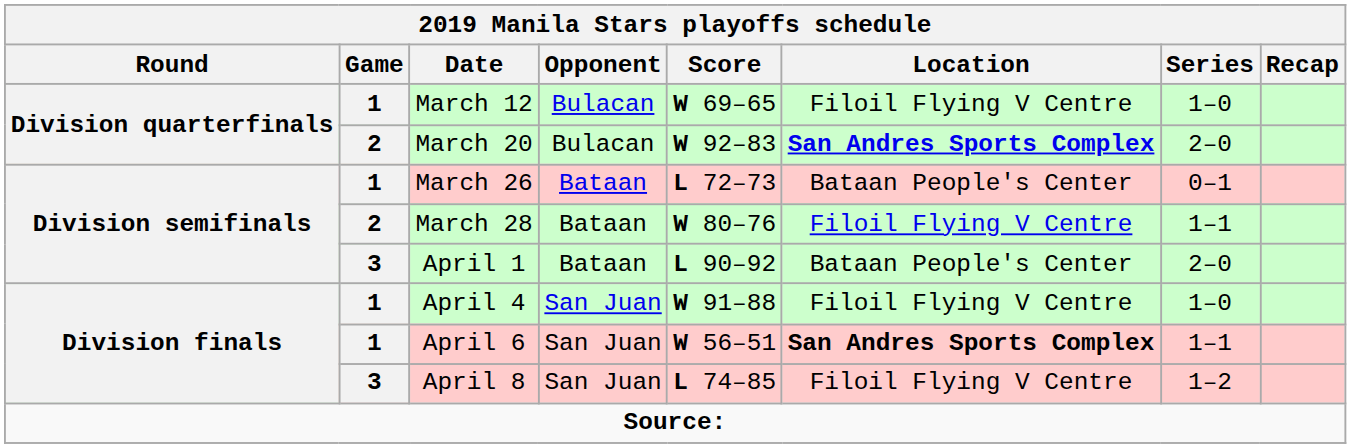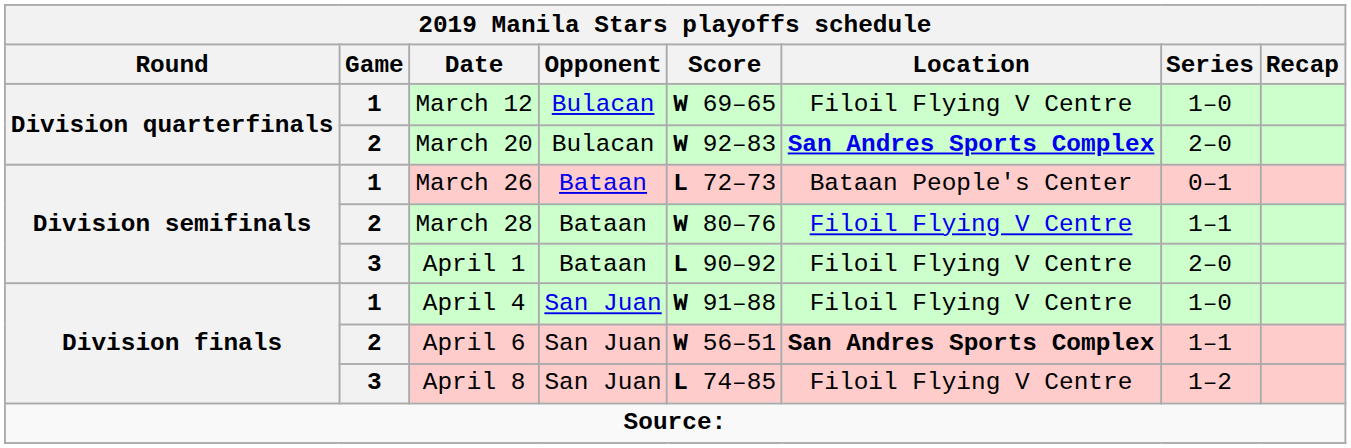(971, 264) Bataan People's Center -> (971, 264) Filoil Flying V Centre
(374, 344) 1 -> (374, 344) 2
